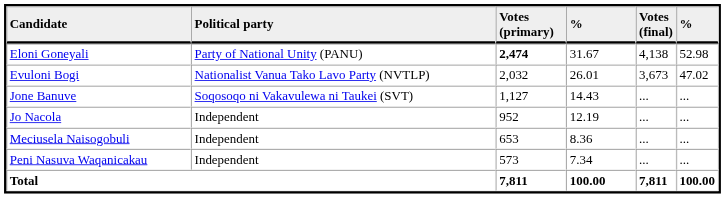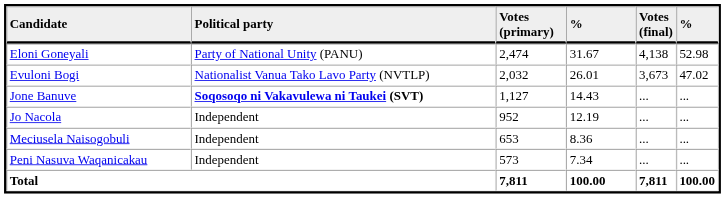(514, 54) bold -> (514, 54) normal
(304, 96) normal -> (309, 96) bold
